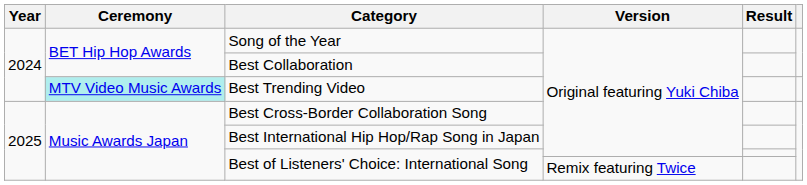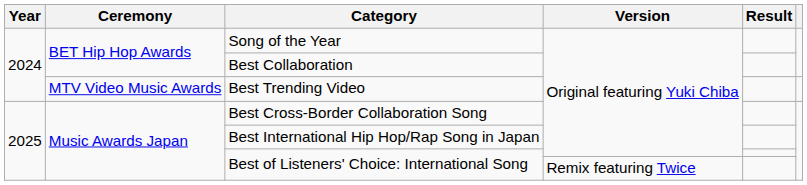(135, 88) paleturquoise background -> (135, 88) no background
